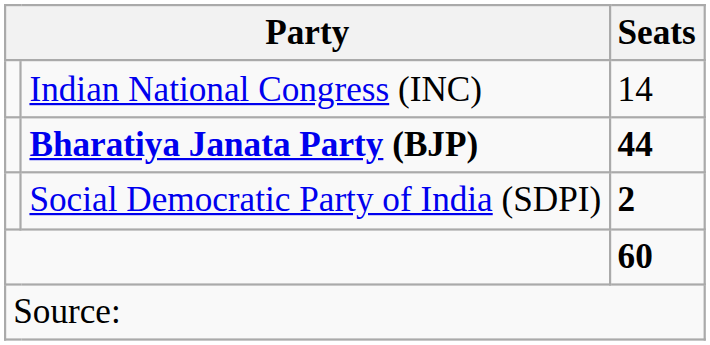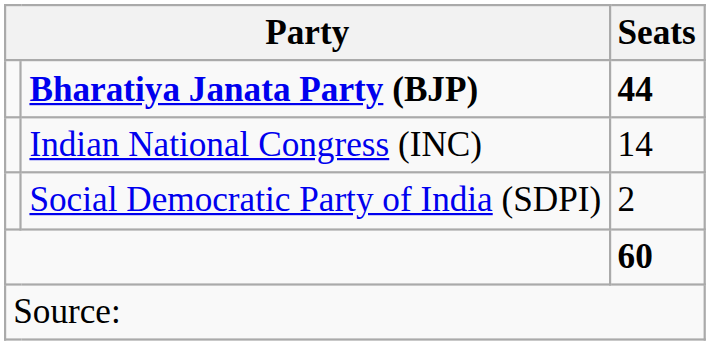rows swapped: (254, 144) <-> (256, 88)
(626, 199) bold -> (626, 199) normal
